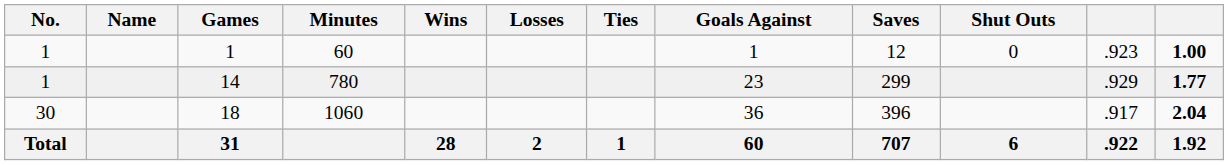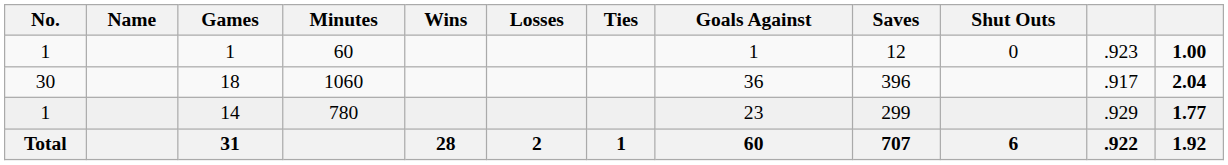rows swapped: (230, 81) <-> (230, 112)
